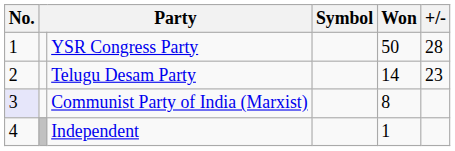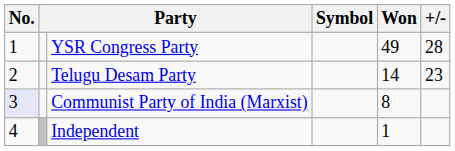(390, 46) 50 -> (390, 46) 49
